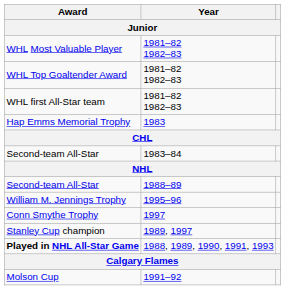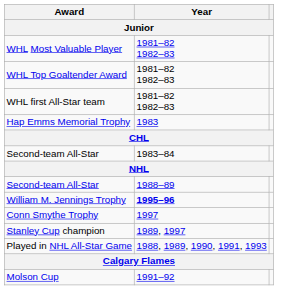(162, 199) normal -> (156, 199) bold
(73, 246) bold -> (69, 246) normal
